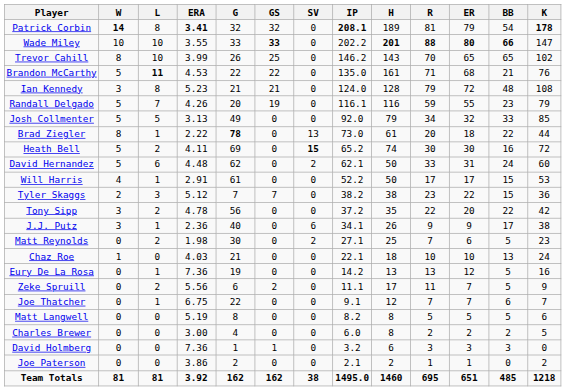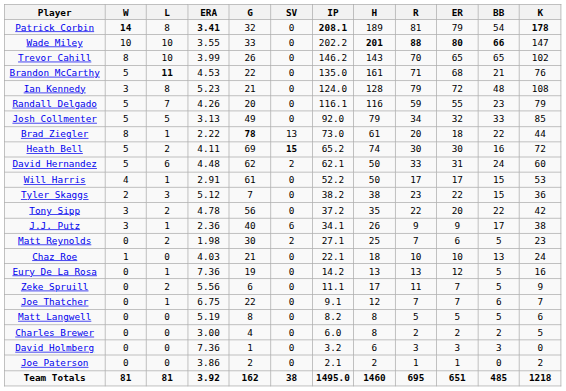- column: (274, 12)
